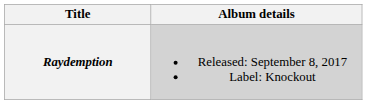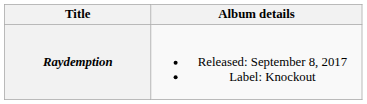(256, 69) lightgrey background -> (256, 69) no background
